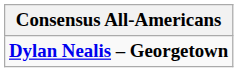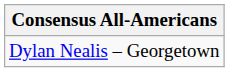(119, 51) bold -> (114, 51) normal
